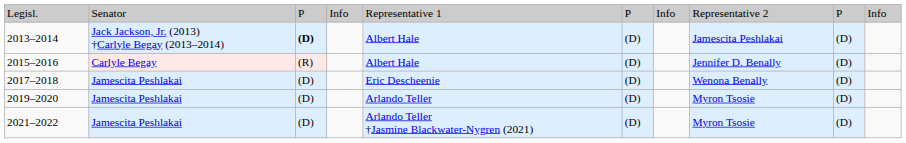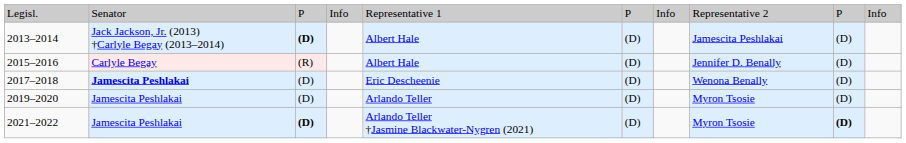(137, 80) normal -> (140, 80) bold
(306, 122) normal -> (306, 122) bold
(844, 122) normal -> (844, 122) bold
